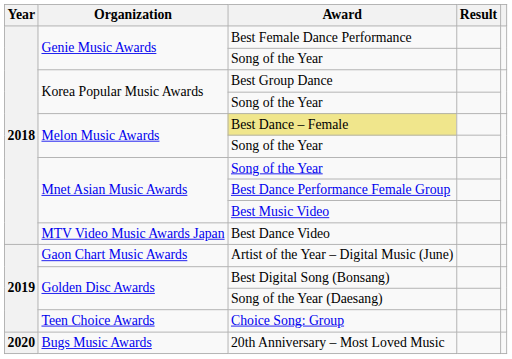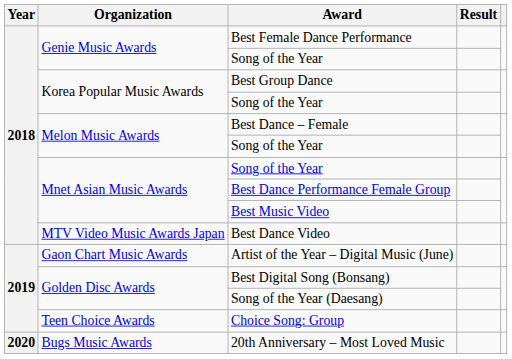(290, 124) khaki background -> (290, 124) no background
